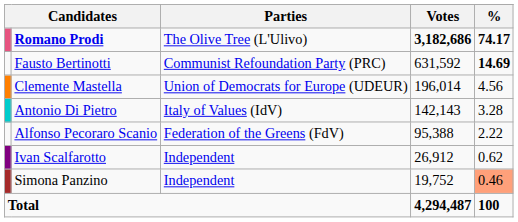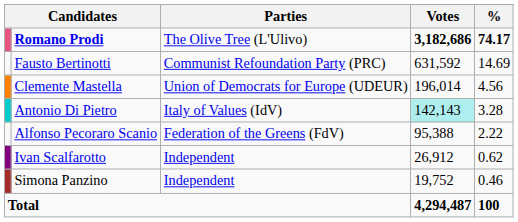(494, 63) bold -> (494, 63) normal
(437, 110) no background -> (437, 110) paleturquoise background
(491, 181) lightsalmon background -> (491, 181) no background
